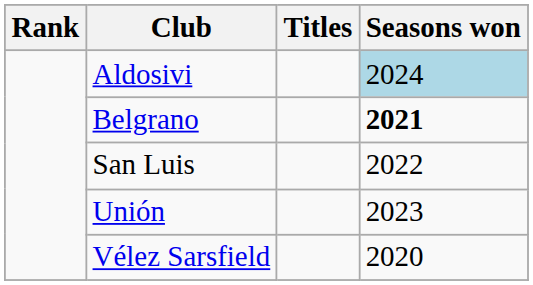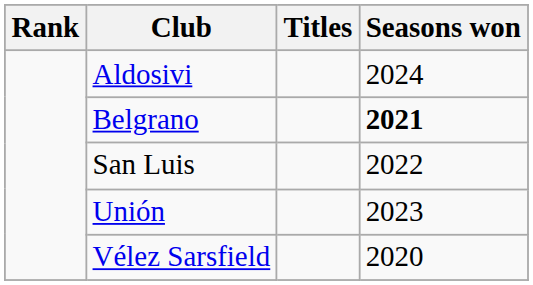(395, 73) lightblue background -> (395, 73) no background
